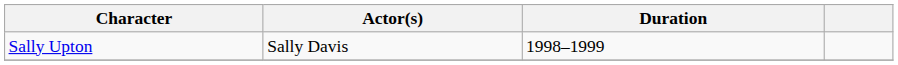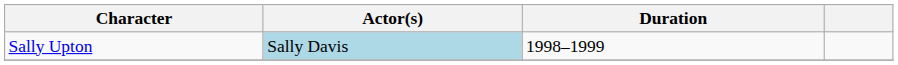(308, 45) no background -> (308, 45) lightblue background
